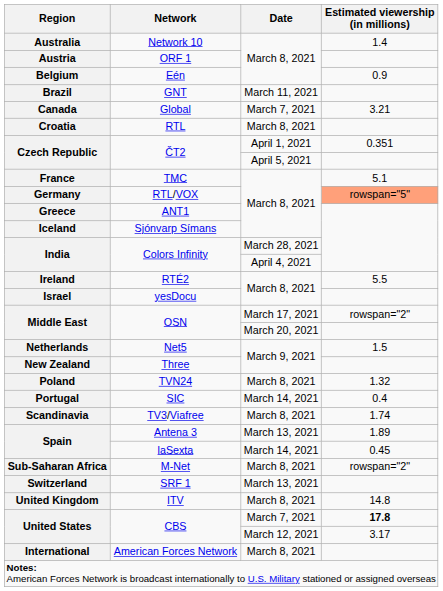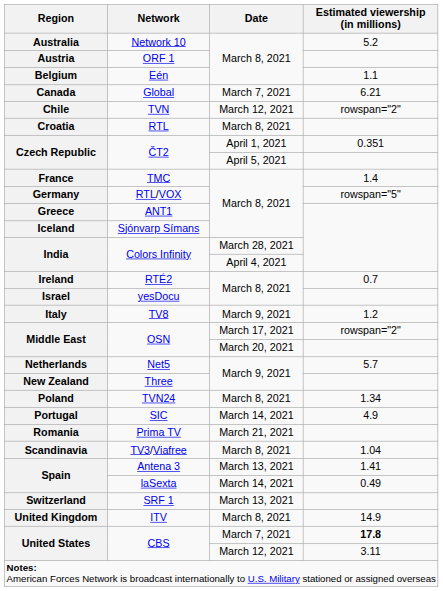(380, 42) 1.4 -> (371, 42) 5.2
(380, 76) 0.9 -> (371, 76) 1.1
- row: (175, 93)
(380, 110) 3.21 -> (371, 93) 6.21
+ row: (159, 110)
(380, 178) 5.1 -> (371, 178) 1.4
(380, 195) lightsalmon background -> (371, 195) no background
(380, 280) 5.5 -> (371, 280) 0.7
+ row: (159, 314)
(380, 348) 1.5 -> (371, 365) 5.7
(380, 382) 1.32 -> (371, 399) 1.34
(380, 399) 0.4 -> (371, 416) 4.9
+ row: (159, 433)
(380, 416) 1.74 -> (371, 450) 1.04
(380, 433) 1.89 -> (371, 467) 1.41
(380, 450) 0.45 -> (371, 484) 0.49
- row: (175, 467)
(380, 501) 14.8 -> (371, 518) 14.9
(380, 535) 3.17 -> (371, 552) 3.11
- row: (175, 552)
